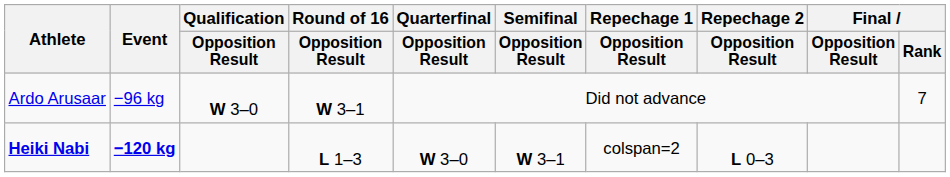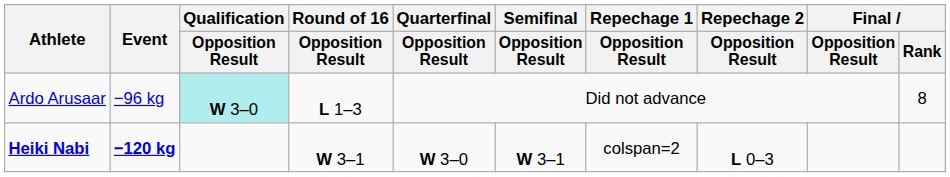(234, 110) no background -> (234, 110) paleturquoise background
(340, 110) W 3–1 -> (340, 110) L 1–3
(922, 98) 7 -> (922, 98) 8
(340, 159) L 1–3 -> (340, 159) W 3–1
